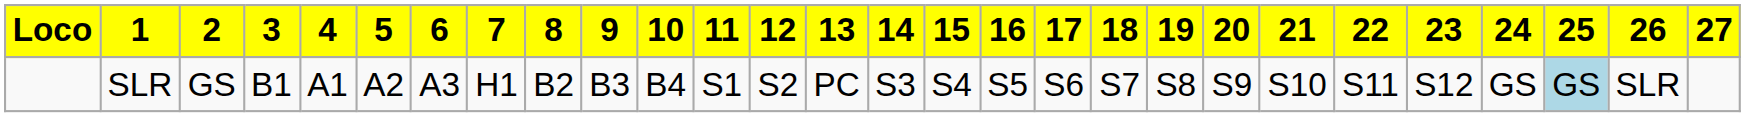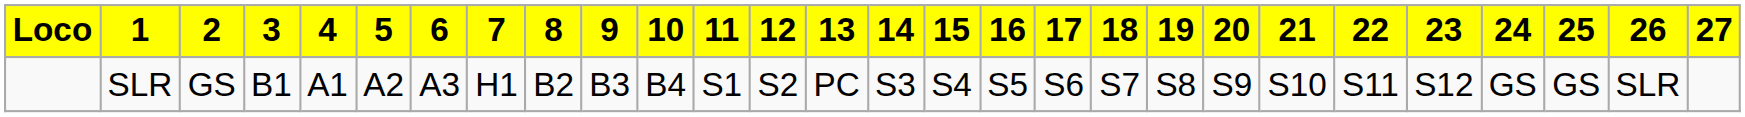(1576, 83) lightblue background -> (1576, 83) no background
